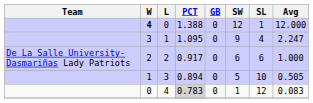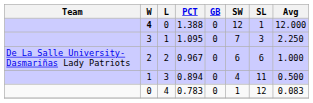(237, 39) 9 -> (237, 39) 7
(261, 39) 4 -> (261, 39) 3
(291, 39) 2.247 -> (291, 39) 2.250
(190, 58) 0.917 -> (190, 58) 0.967
(237, 77) 5 -> (237, 77) 4
(261, 77) 10 -> (261, 77) 11
(291, 77) 0.505 -> (291, 77) 0.500
(190, 91) lightgrey background -> (190, 91) no background
